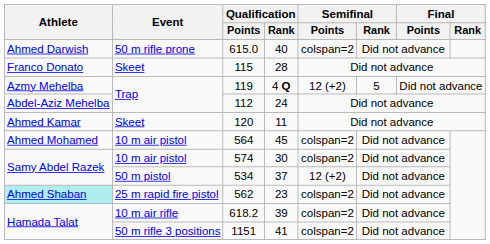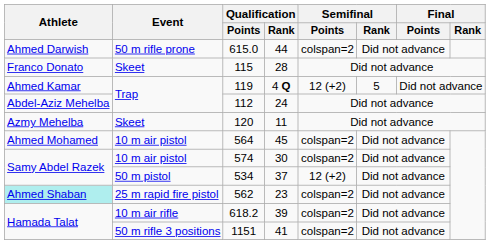(281, 49) 40 -> (281, 49) 44
(45, 86) Azmy Mehelba -> (44, 86) Ahmed Kamar
(44, 122) Ahmed Kamar -> (45, 122) Azmy Mehelba
